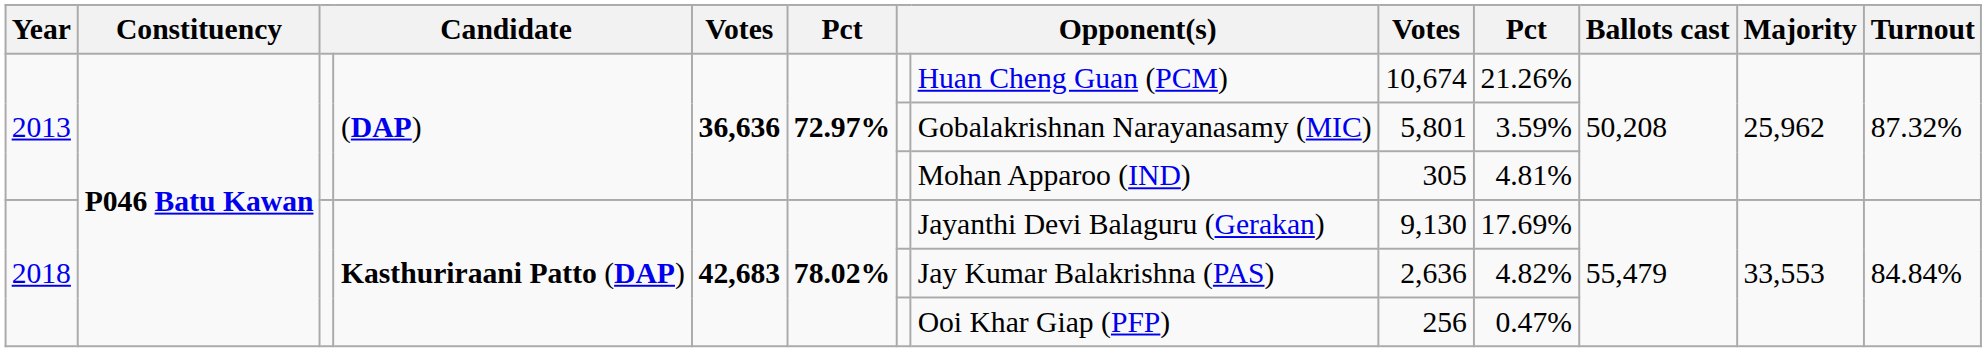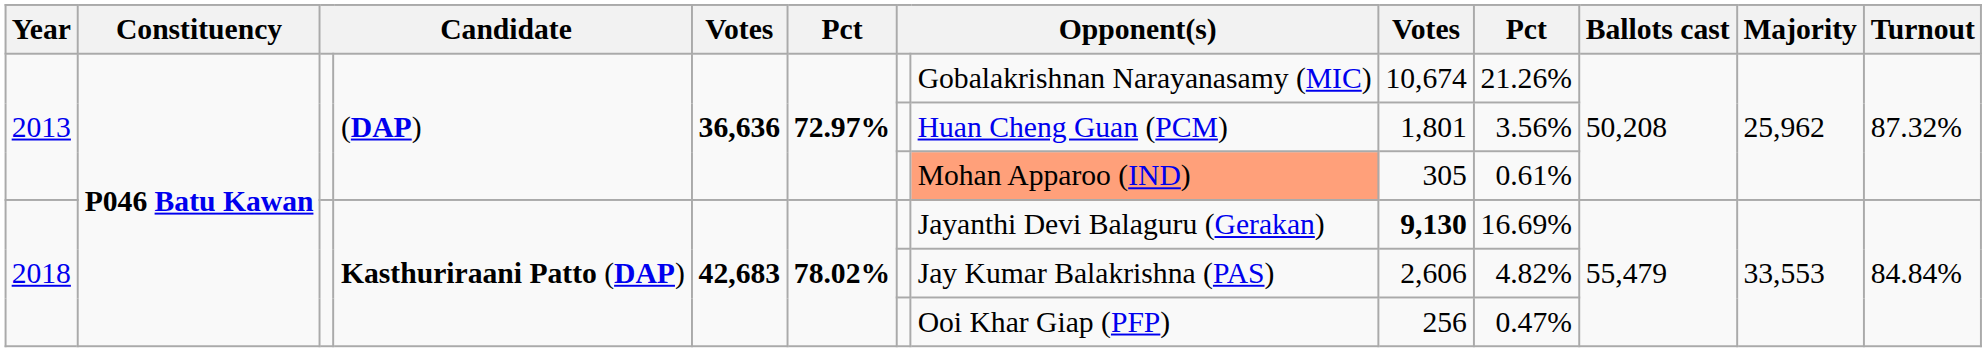(1073, 77) Huan Cheng Guan (PCM) -> (1145, 77) Gobalakrishnan Narayanasamy (MIC)
(1145, 126) Gobalakrishnan Narayanasamy (MIC) -> (1073, 126) Huan Cheng Guan (PCM)
(1434, 126) 5,801 -> (1434, 126) 1,801
(1534, 126) 3.59% -> (1534, 126) 3.56%
(1054, 175) no background -> (1054, 175) lightsalmon background
(1534, 175) 4.81% -> (1534, 175) 0.61%
(1434, 224) normal -> (1434, 224) bold
(1526, 224) 17.69% -> (1526, 224) 16.69%
(1434, 273) 2,636 -> (1434, 273) 2,606
